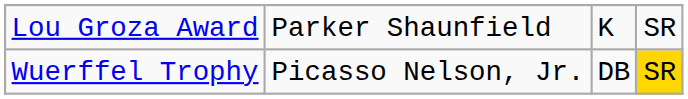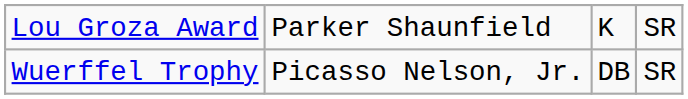(660, 72) gold background -> (660, 72) no background
